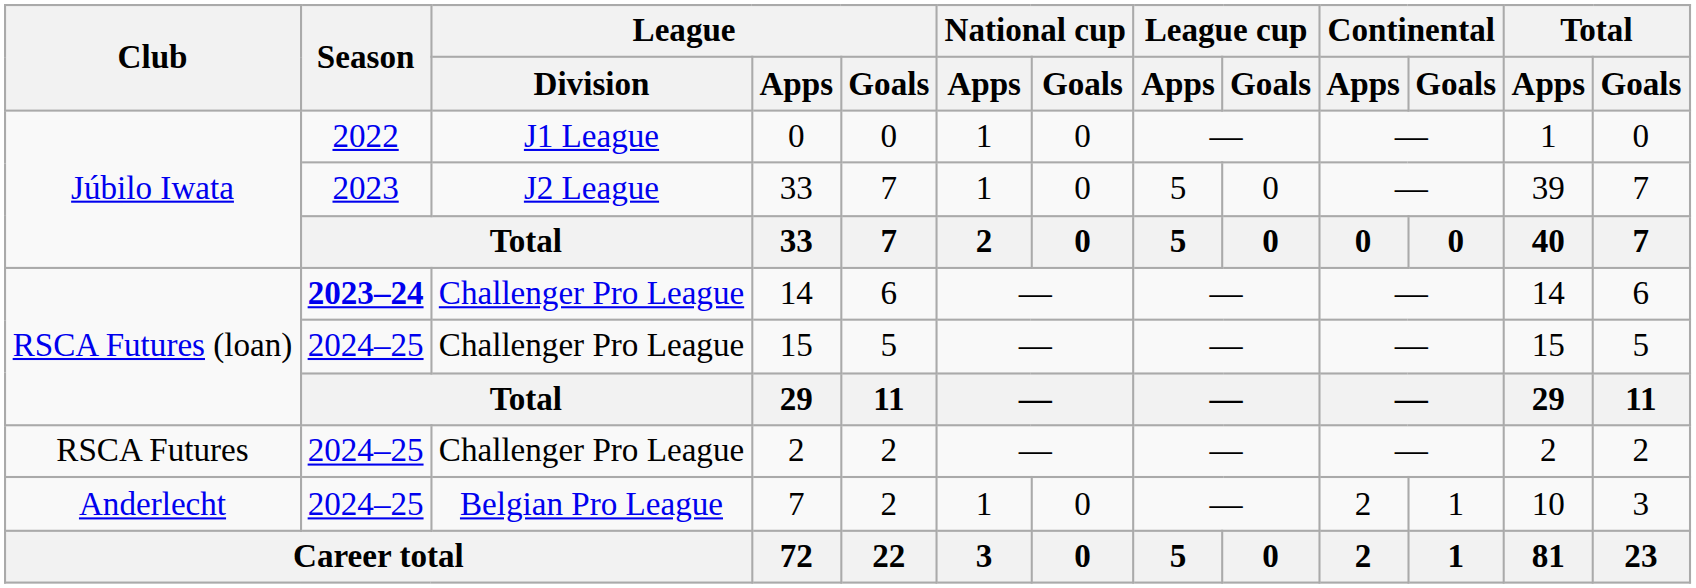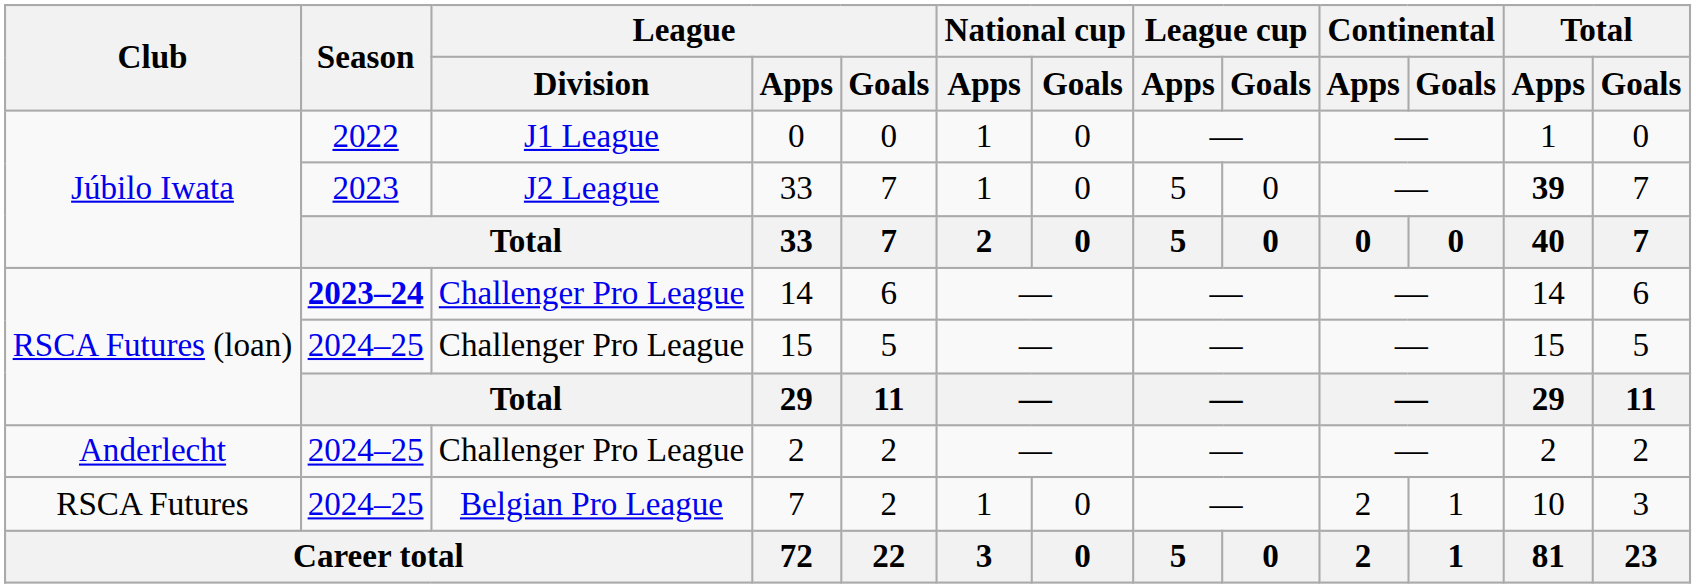(1548, 188) normal -> (1548, 188) bold
(153, 450) RSCA Futures -> (153, 450) Anderlecht
(153, 503) Anderlecht -> (153, 503) RSCA Futures
